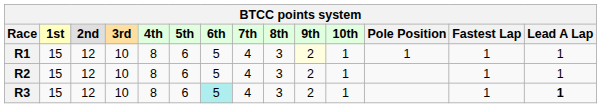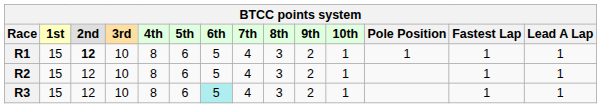(88, 54) normal -> (88, 54) bold
(311, 54) lightyellow background -> (311, 54) no background
(560, 93) bold -> (560, 93) normal
